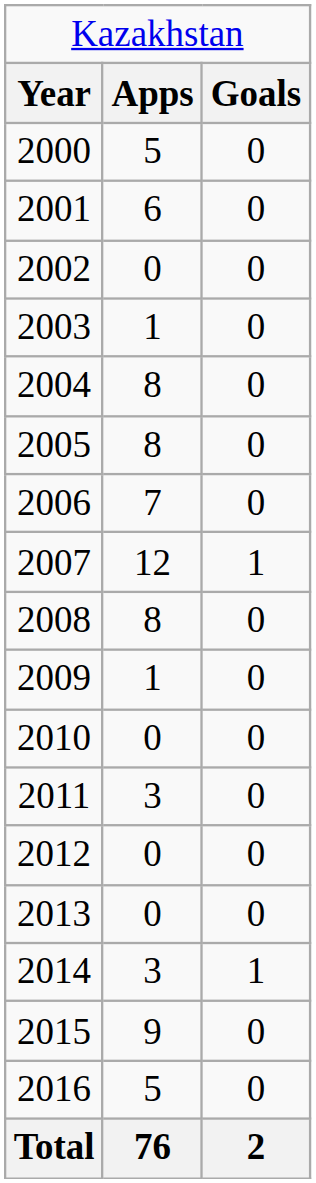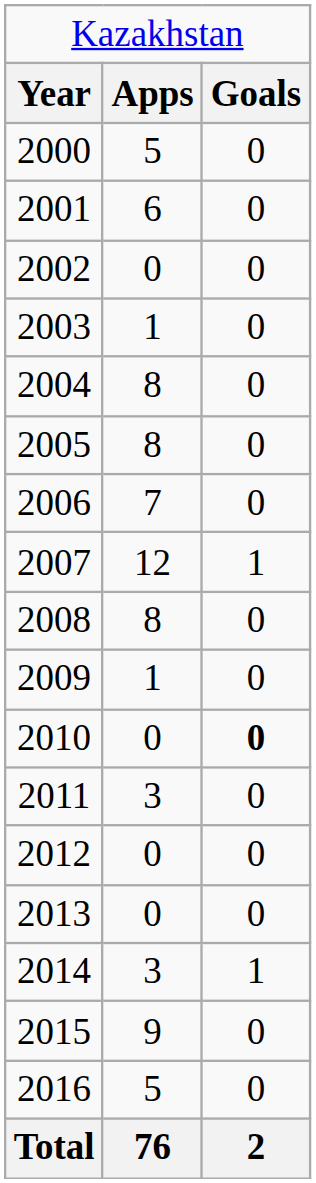(256, 737) normal -> (256, 737) bold
